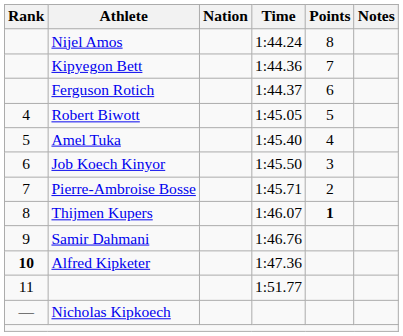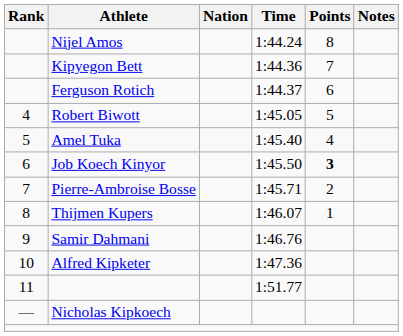(330, 164) normal -> (330, 164) bold
(330, 213) bold -> (330, 213) normal
(26, 262) bold -> (26, 262) normal
